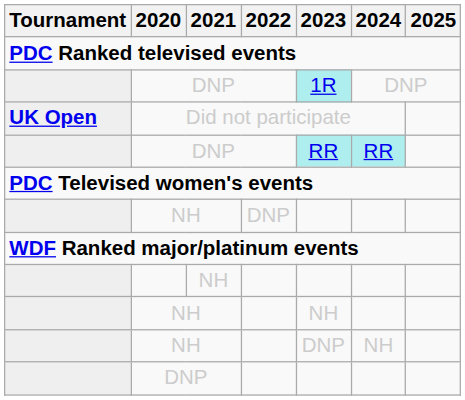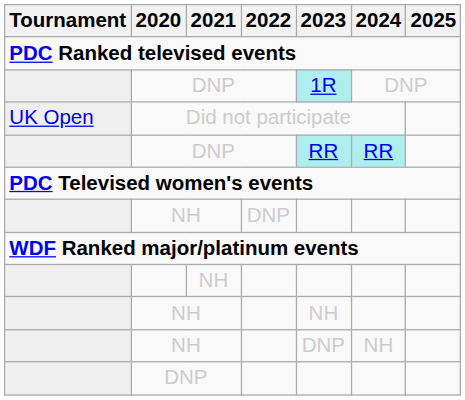(53, 118) bold -> (51, 118) normal
